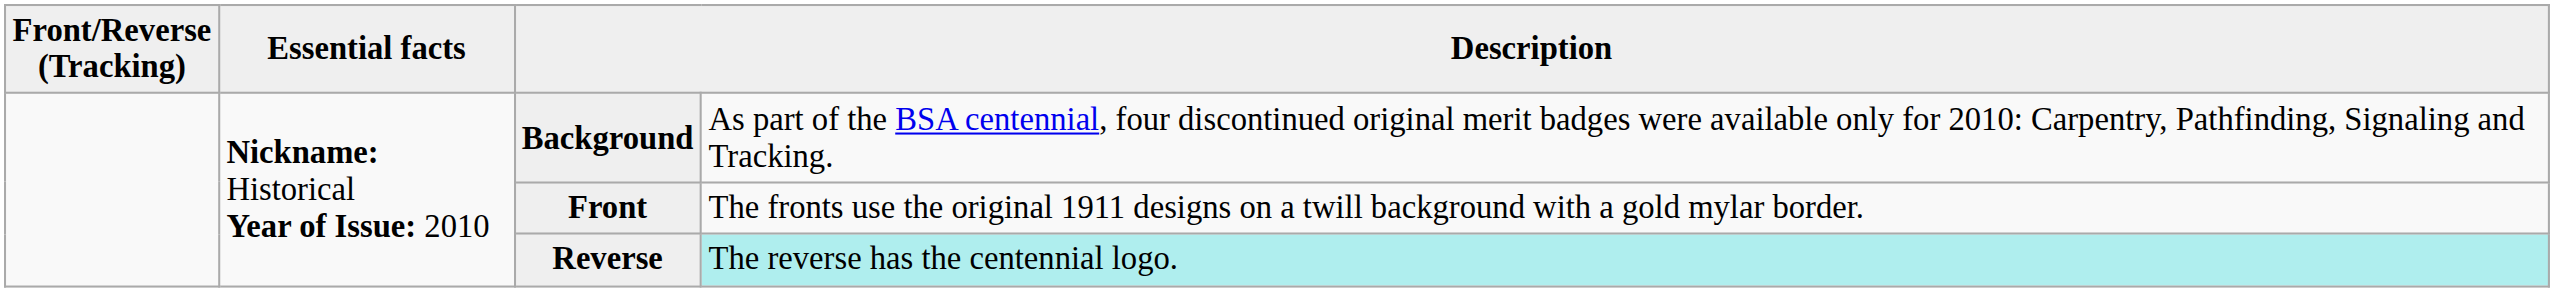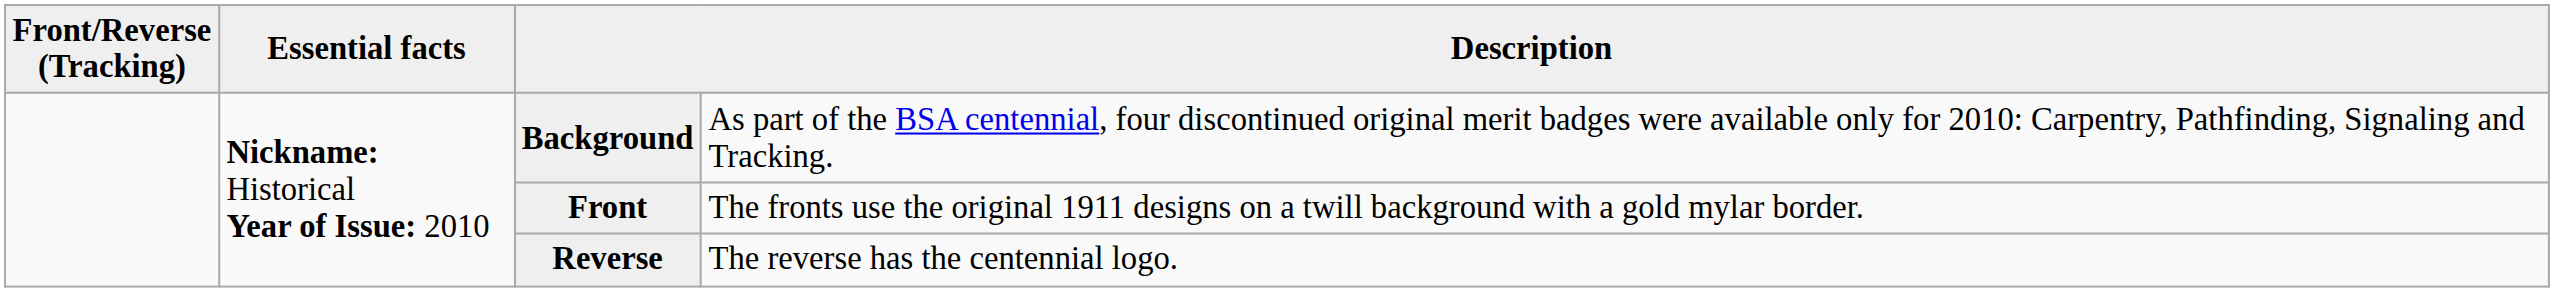(943, 259) paleturquoise background -> (943, 259) no background
